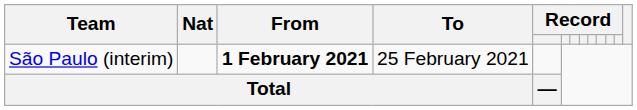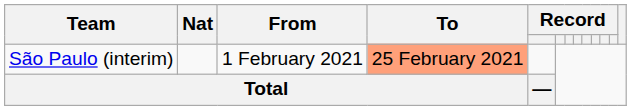(295, 59) bold -> (292, 59) normal
(453, 59) no background -> (448, 59) lightsalmon background
